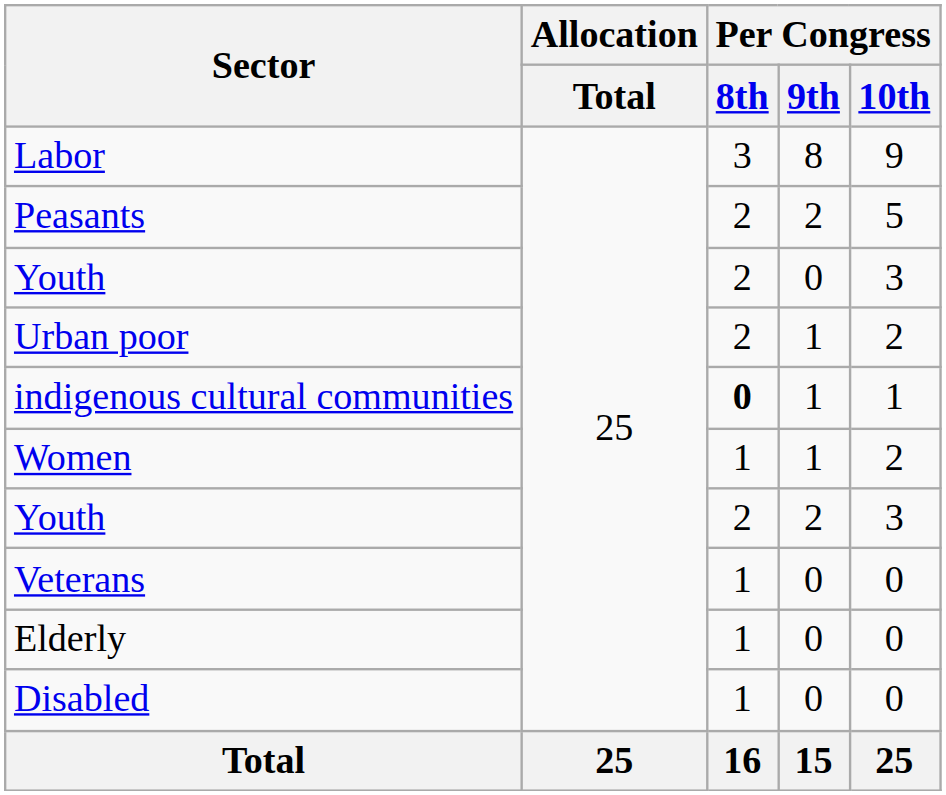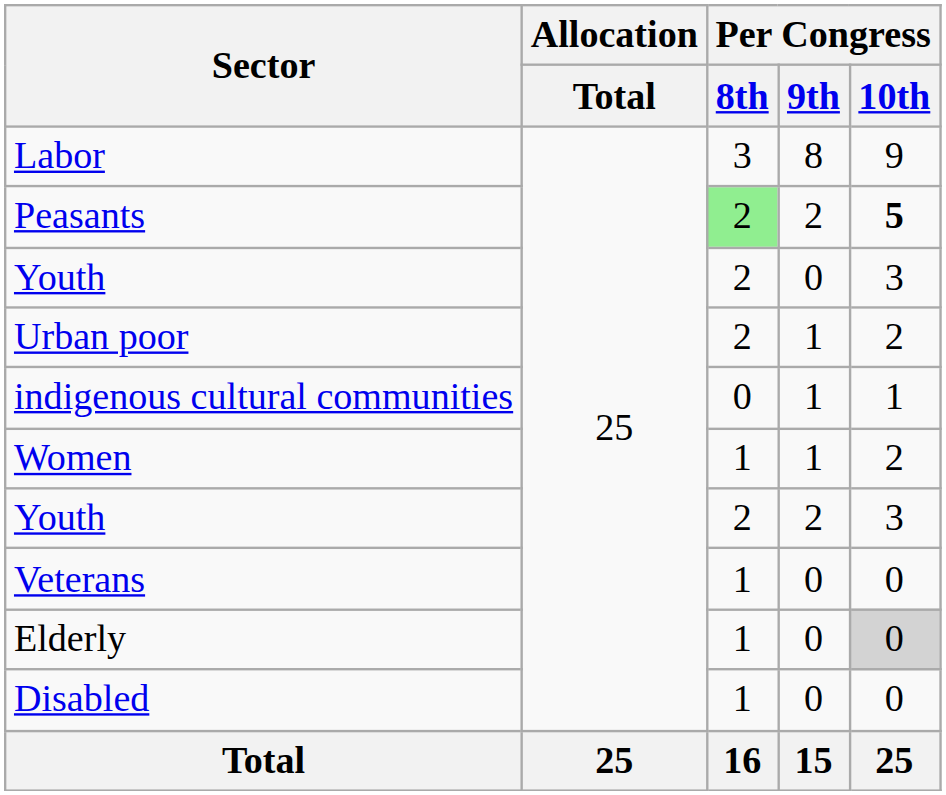(742, 215) no background -> (742, 215) lightgreen background
(894, 215) normal -> (894, 215) bold
(742, 397) bold -> (742, 397) normal
(894, 638) no background -> (894, 638) lightgrey background
